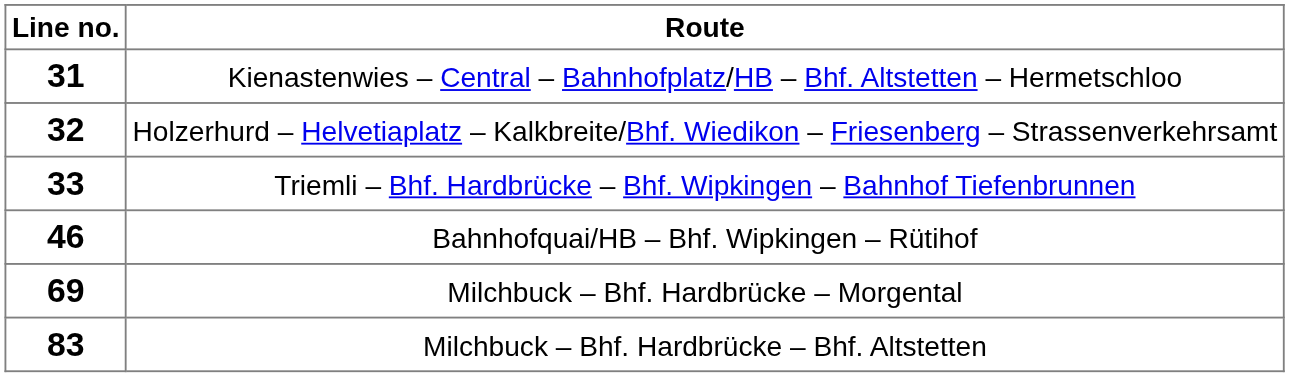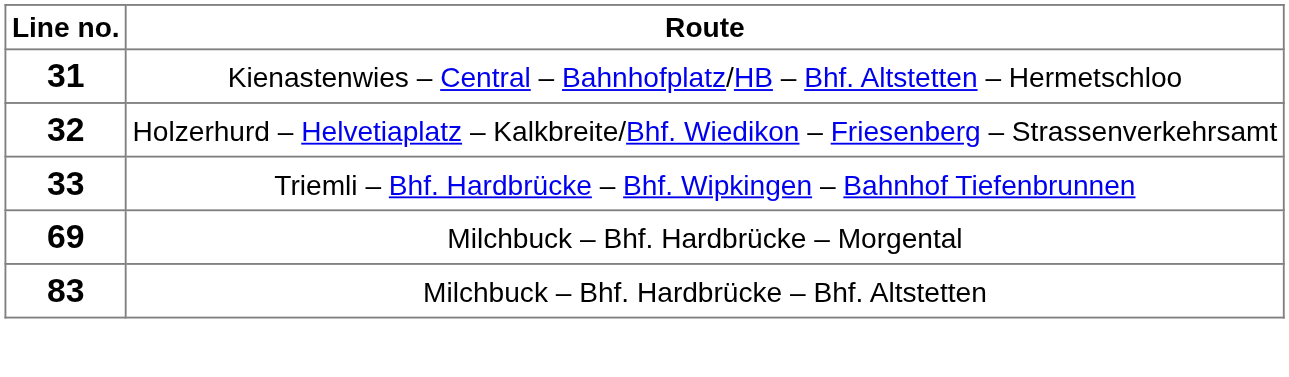- row: (705, 237)
